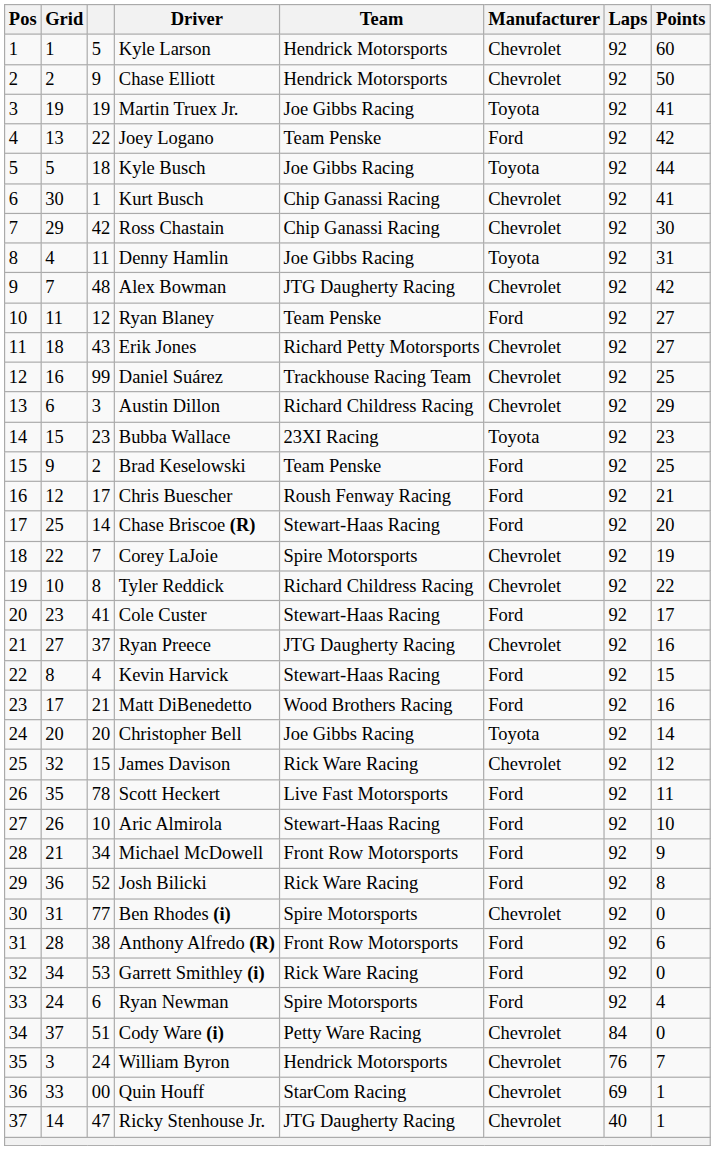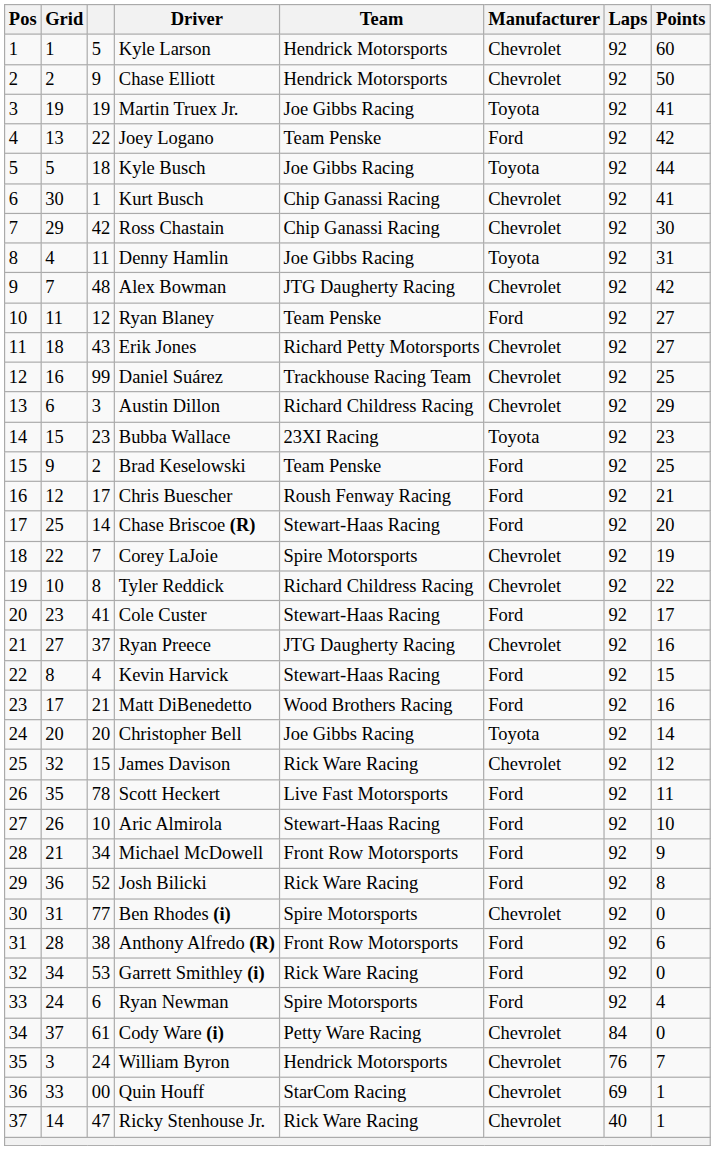(101, 1032) 51 -> (101, 1032) 61
(369, 1121) JTG Daugherty Racing -> (351, 1121) Rick Ware Racing
